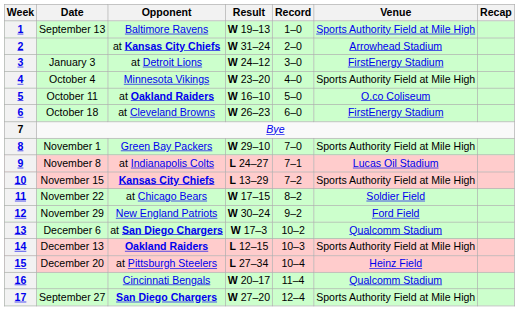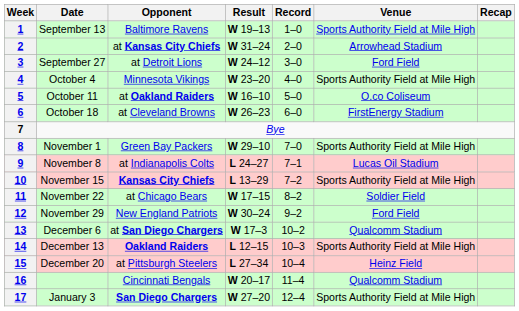(72, 63) January 3 -> (72, 63) September 27
(396, 63) FirstEnergy Stadium -> (396, 63) Ford Field
(72, 297) September 27 -> (72, 297) January 3
